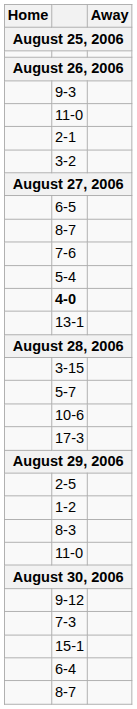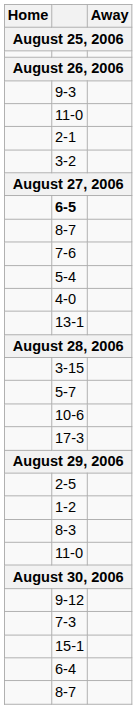(65, 207) normal -> (65, 207) bold
(65, 299) bold -> (65, 299) normal
